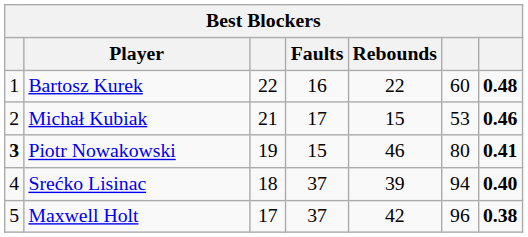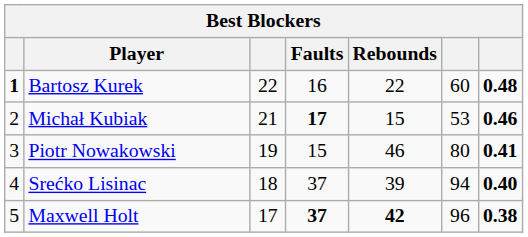(14, 86) normal -> (14, 86) bold
(317, 118) normal -> (317, 118) bold
(14, 151) bold -> (14, 151) normal
(317, 216) normal -> (317, 216) bold
(395, 216) normal -> (395, 216) bold
